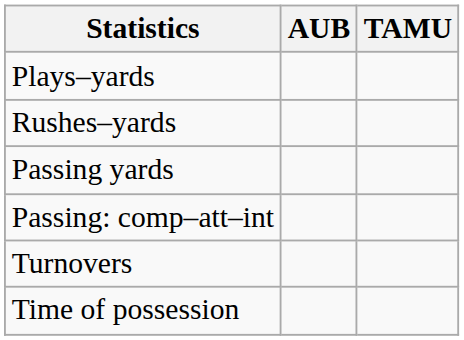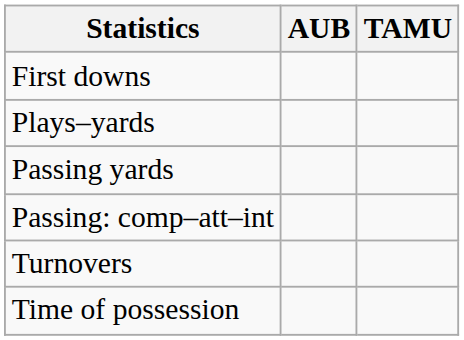+ row: (81, 75)
- row: (94, 122)
